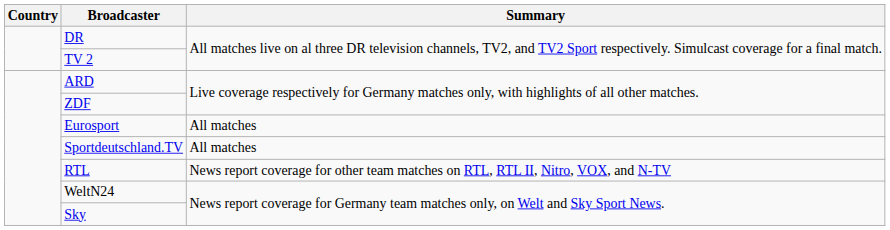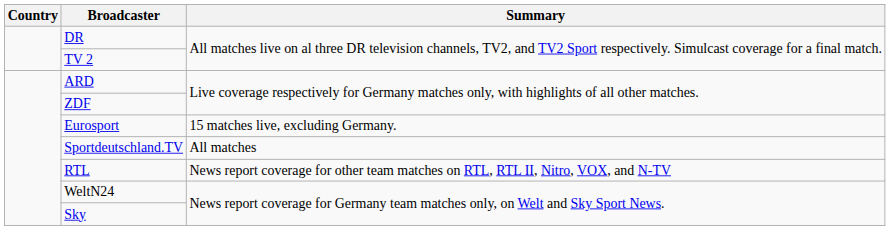(223, 125) All matches -> (293, 125) 15 matches live, excluding Germany.
